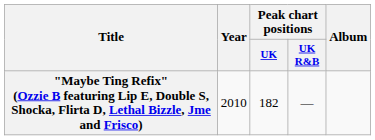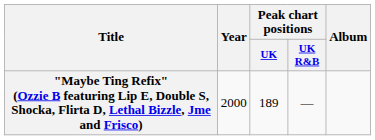(234, 102) 2010 -> (234, 102) 2000
(269, 102) 182 -> (269, 102) 189
